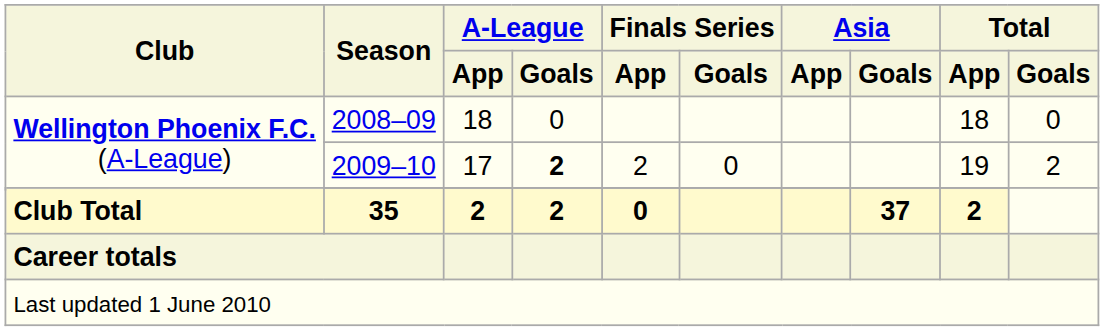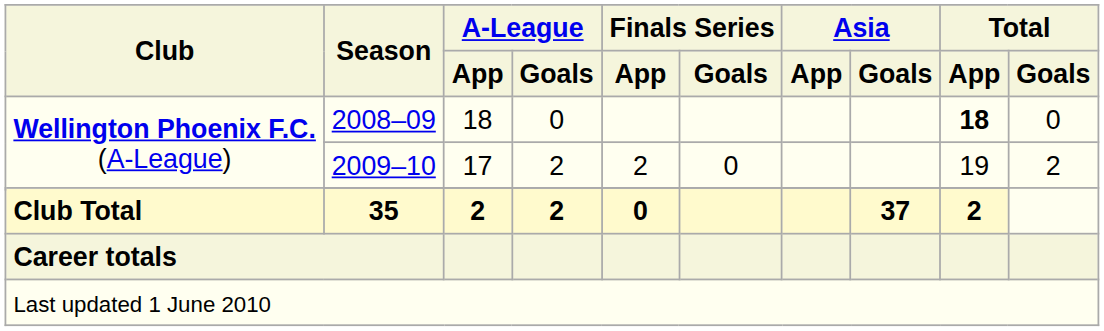(974, 119) normal -> (974, 119) bold
(557, 165) bold -> (557, 165) normal
